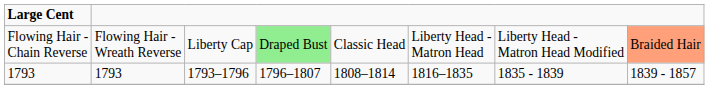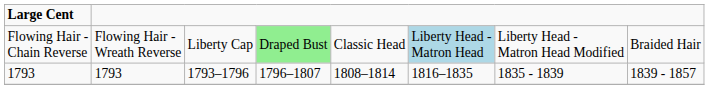(452, 44) no background -> (452, 44) lightblue background
(666, 44) lightsalmon background -> (666, 44) no background
